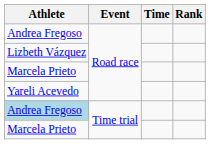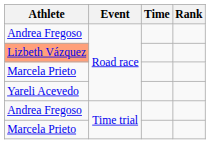(47, 52) no background -> (47, 52) lightsalmon background
(45, 110) lightblue background -> (45, 110) no background
